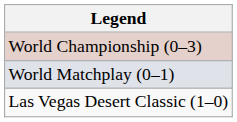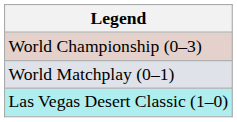(118, 102) no background -> (118, 102) paleturquoise background
